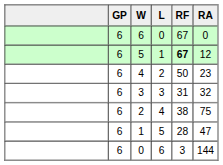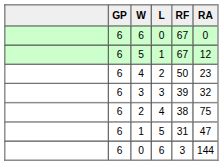(182, 54) bold -> (182, 54) normal
(182, 93) 31 -> (182, 93) 39
(182, 131) 28 -> (182, 131) 31
